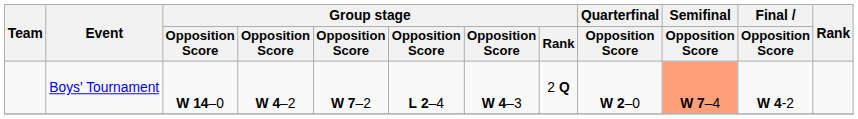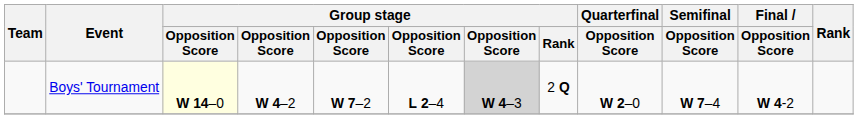(200, 103) no background -> (200, 103) lightyellow background
(502, 103) no background -> (502, 103) lightgrey background
(700, 103) lightsalmon background -> (700, 103) no background
